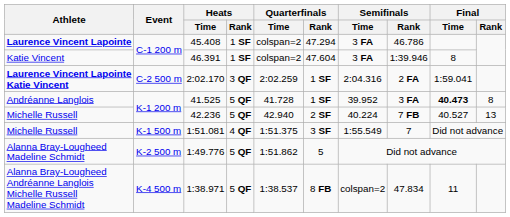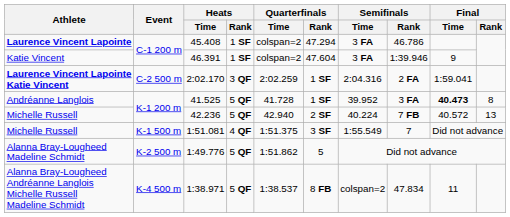(453, 58) 8 -> (453, 58) 9
(453, 115) 40.527 -> (453, 115) 40.572
